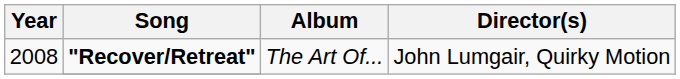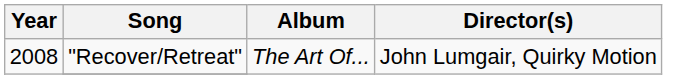(162, 56) bold -> (155, 56) normal
